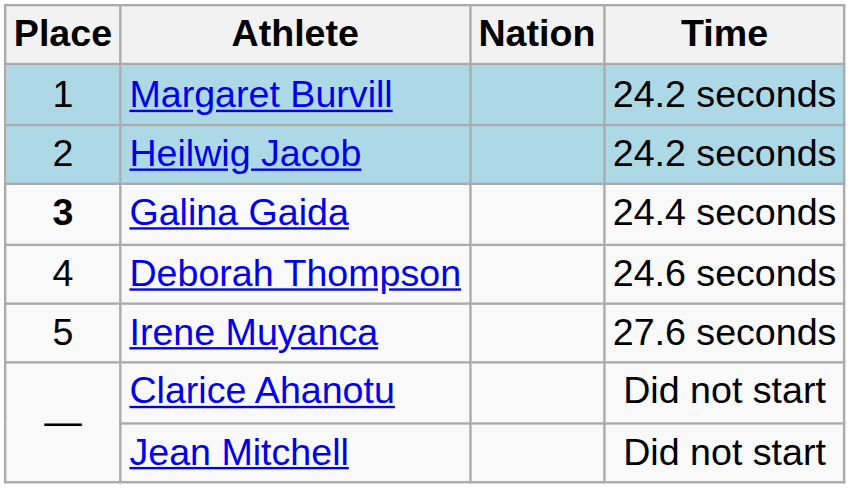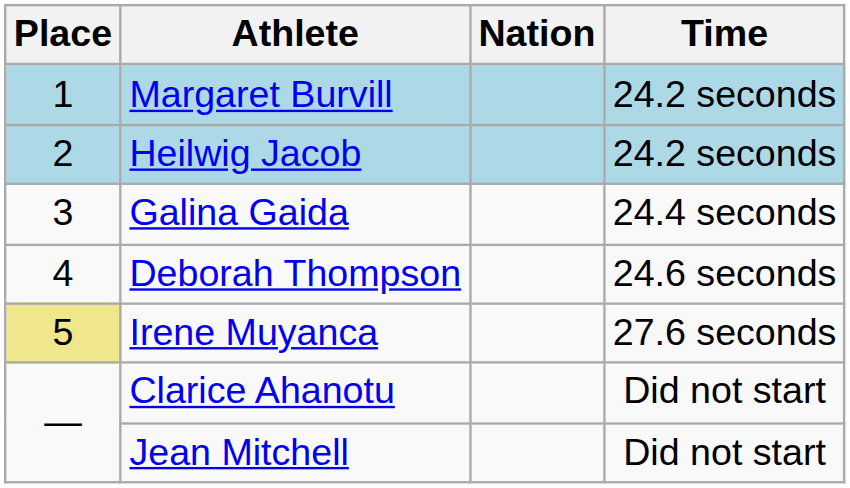(63, 213) bold -> (63, 213) normal
(63, 332) no background -> (63, 332) khaki background
